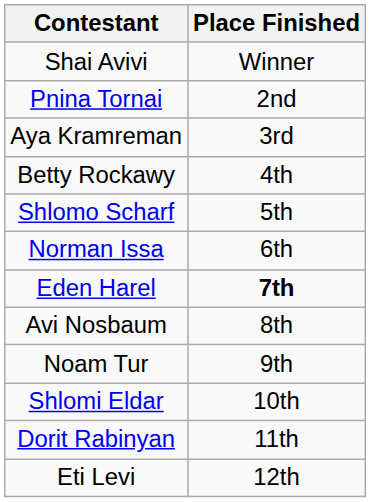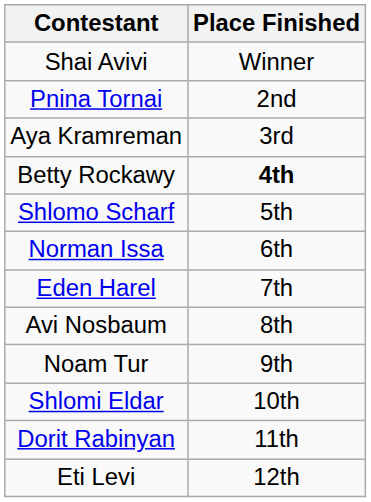(277, 174) normal -> (277, 174) bold
(277, 288) bold -> (277, 288) normal
